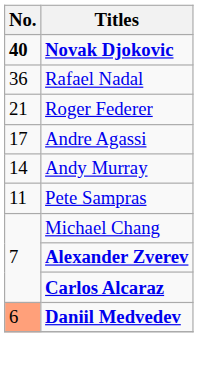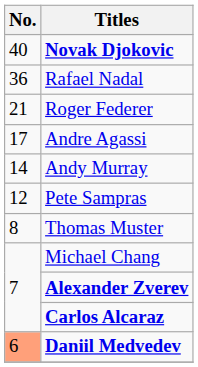(18, 49) bold -> (18, 49) normal
(18, 198) 11 -> (18, 198) 12
+ row: (104, 227)
